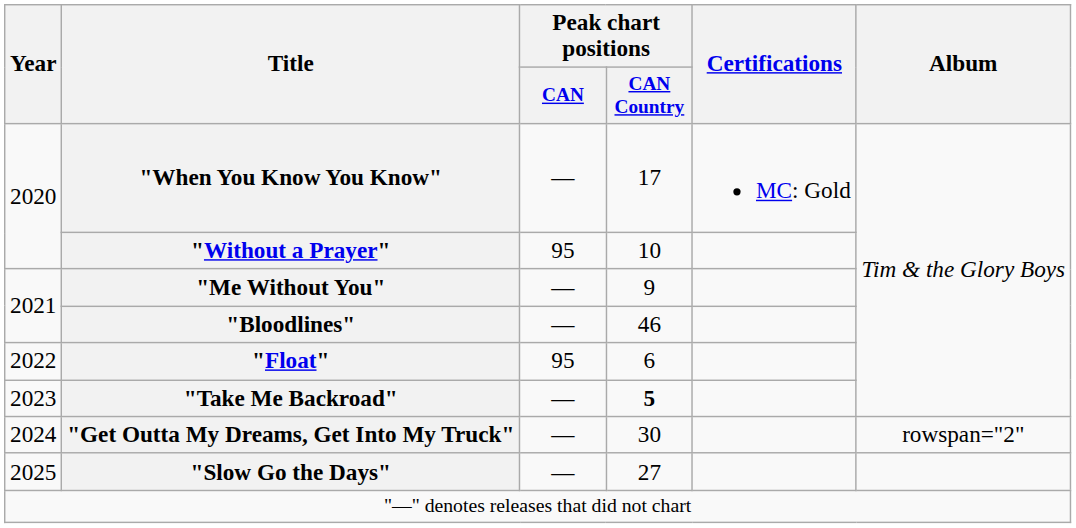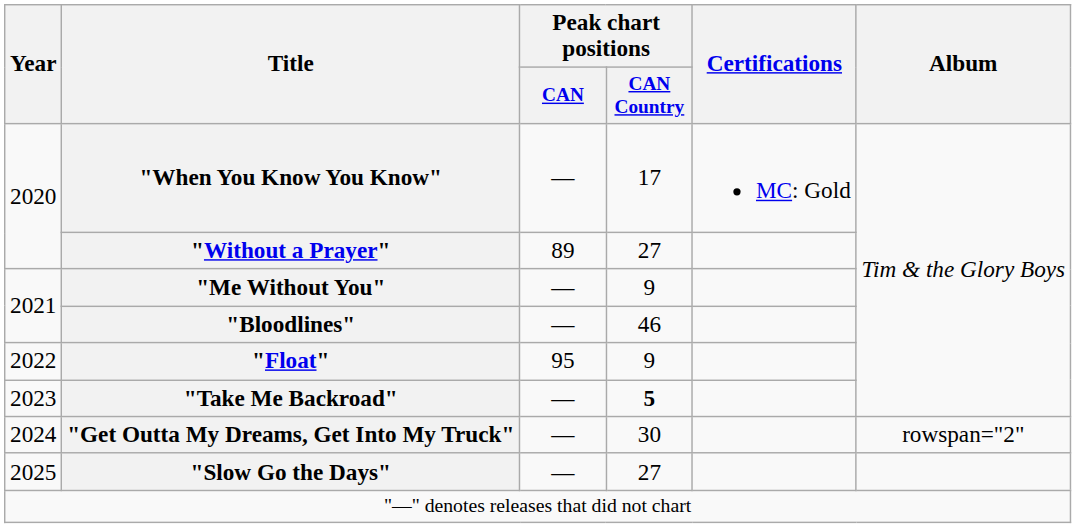(563, 250) 95 -> (563, 250) 89
(649, 250) 10 -> (649, 250) 27
(649, 361) 6 -> (649, 361) 9
